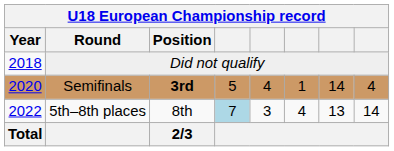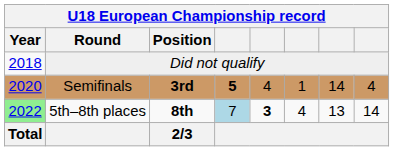(232, 87) normal -> (232, 87) bold
(25, 110) no background -> (25, 110) lightgreen background
(182, 110) normal -> (182, 110) bold
(267, 110) normal -> (267, 110) bold
